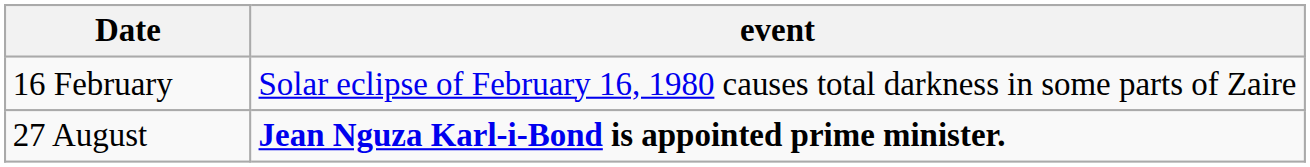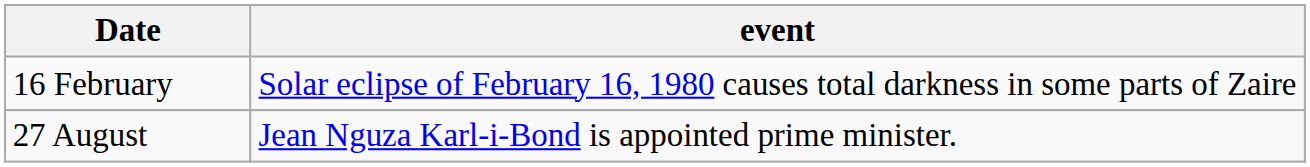(632, 135) bold -> (608, 135) normal
